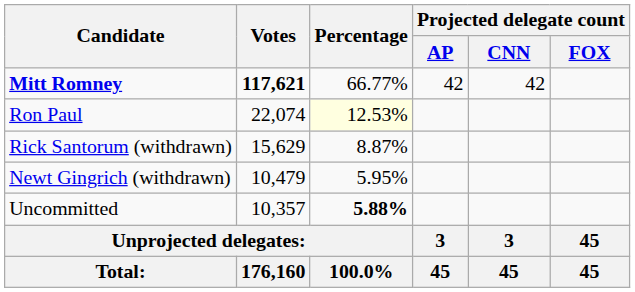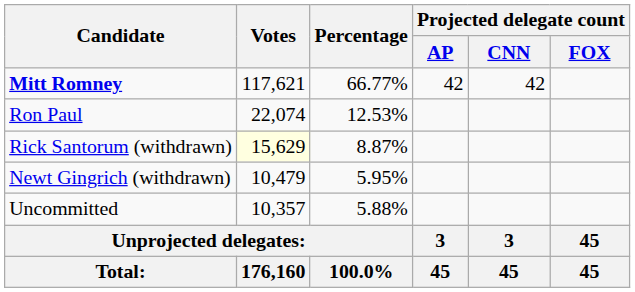(274, 83) bold -> (274, 83) normal
(377, 114) lightyellow background -> (377, 114) no background
(278, 146) no background -> (278, 146) lightyellow background
(381, 209) bold -> (382, 209) normal
